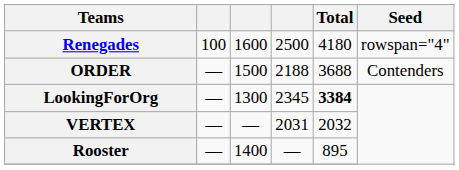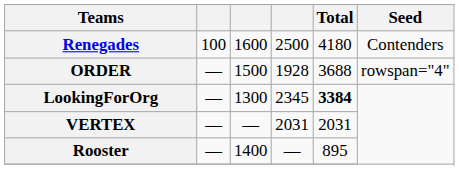(405, 44) rowspan="4" -> (405, 44) Contenders
(292, 71) 2188 -> (292, 71) 1928
(405, 71) Contenders -> (405, 71) rowspan="4"
(335, 124) 2032 -> (335, 124) 2031
